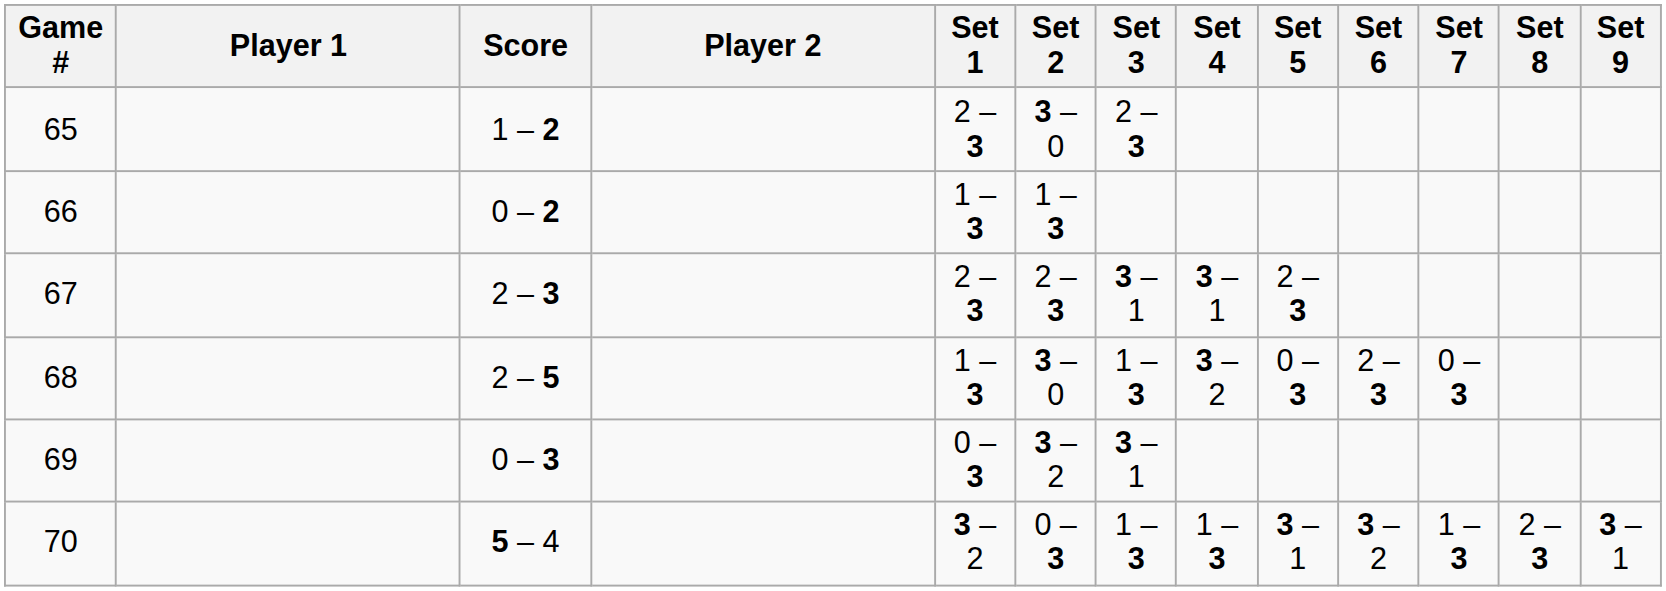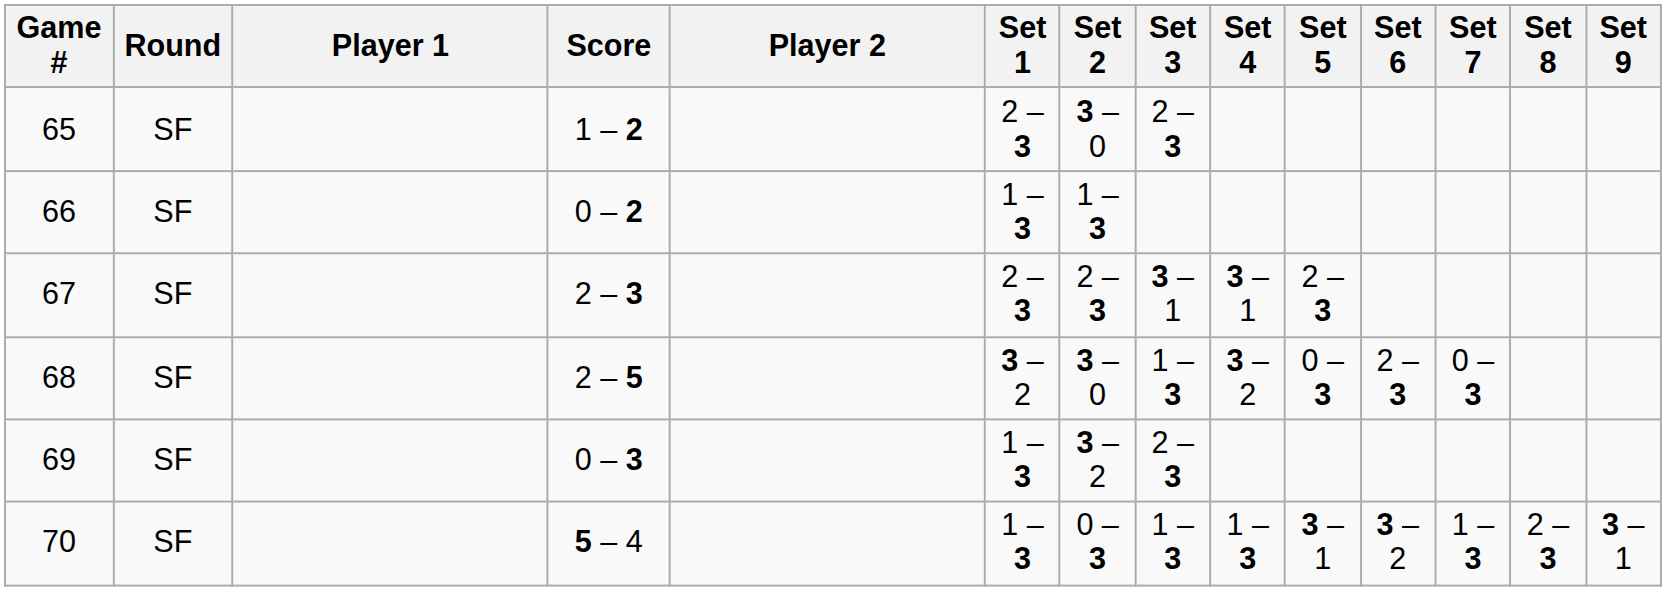+ column: (173, 45)
(975, 377) 1 – 3 -> (1023, 377) 3 – 2
(975, 460) 0 – 3 -> (1023, 460) 1 – 3
(1136, 460) 3 – 1 -> (1173, 460) 2 – 3
(975, 543) 3 – 2 -> (1023, 543) 1 – 3
